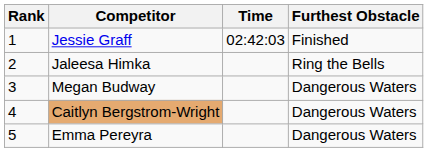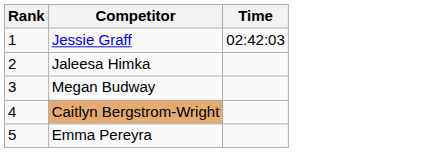- column: (356, 16)
